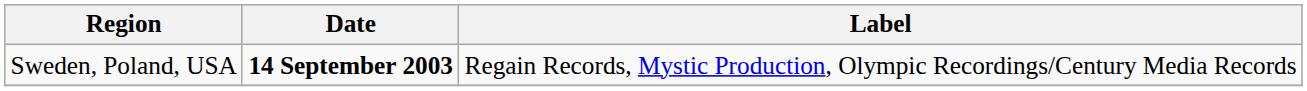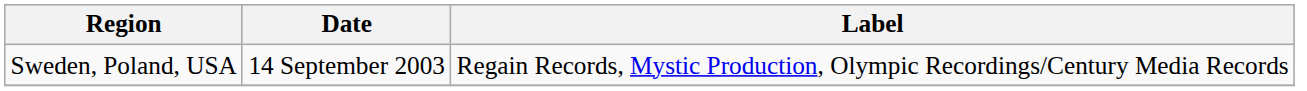(351, 64) bold -> (347, 64) normal
